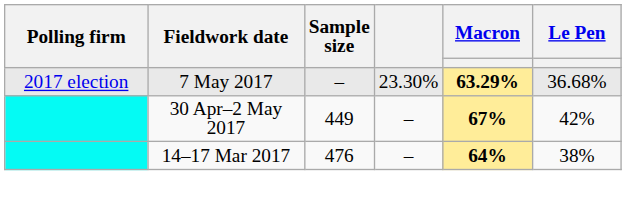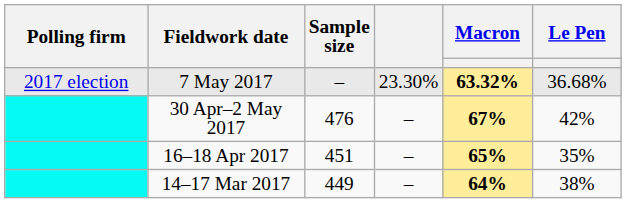(488, 82) 63.29% -> (488, 82) 63.32%
(339, 119) 449 -> (339, 119) 476
+ row: (226, 156)
(339, 156) 476 -> (339, 184) 449
